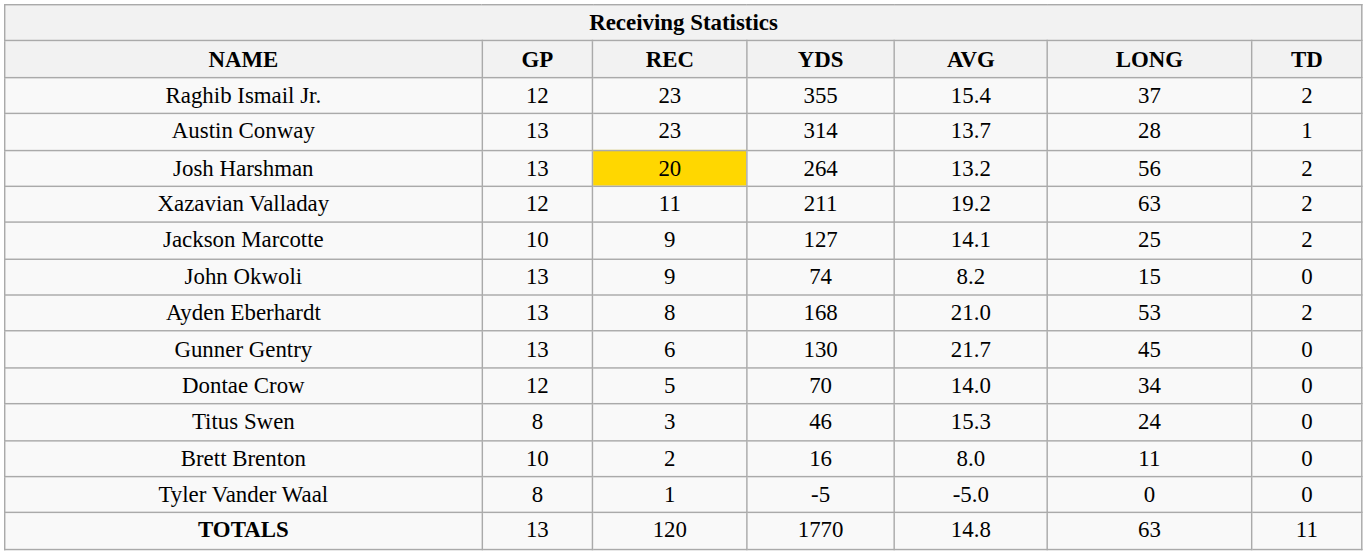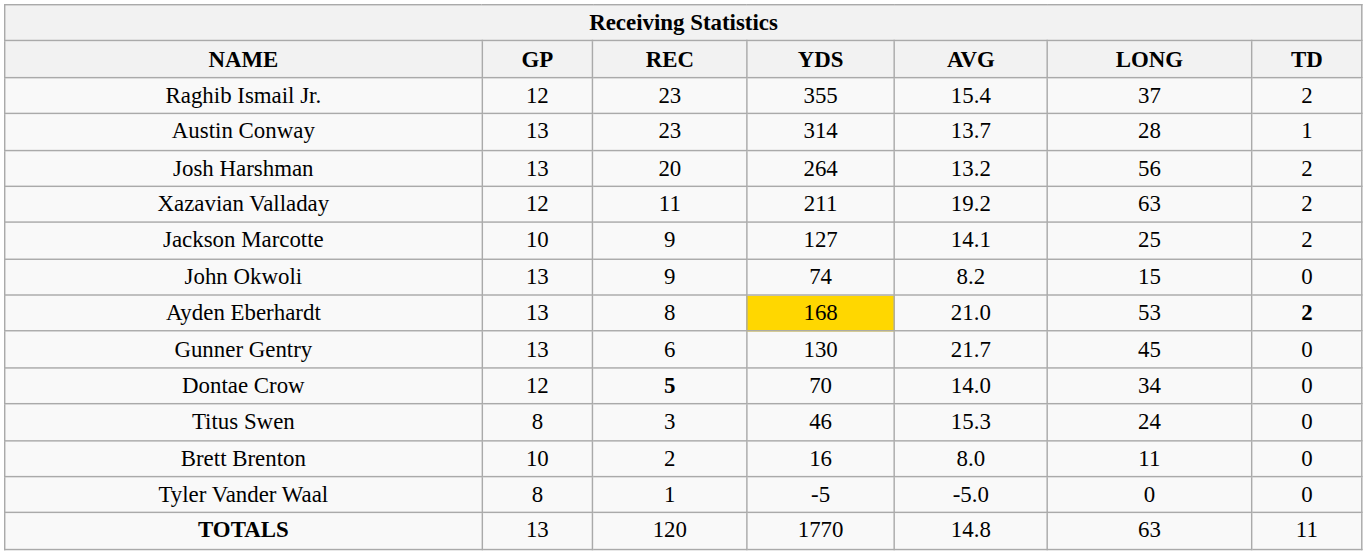(670, 167) gold background -> (670, 167) no background
(821, 312) no background -> (821, 312) gold background
(1307, 312) normal -> (1307, 312) bold
(670, 385) normal -> (670, 385) bold
